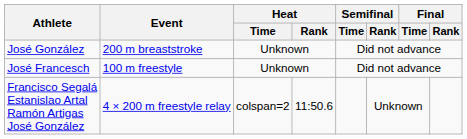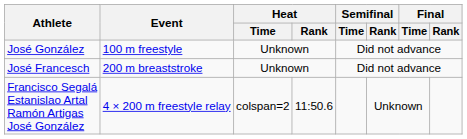(153, 50) 200 m breaststroke -> (143, 50) 100 m freestyle
(143, 68) 100 m freestyle -> (153, 68) 200 m breaststroke
